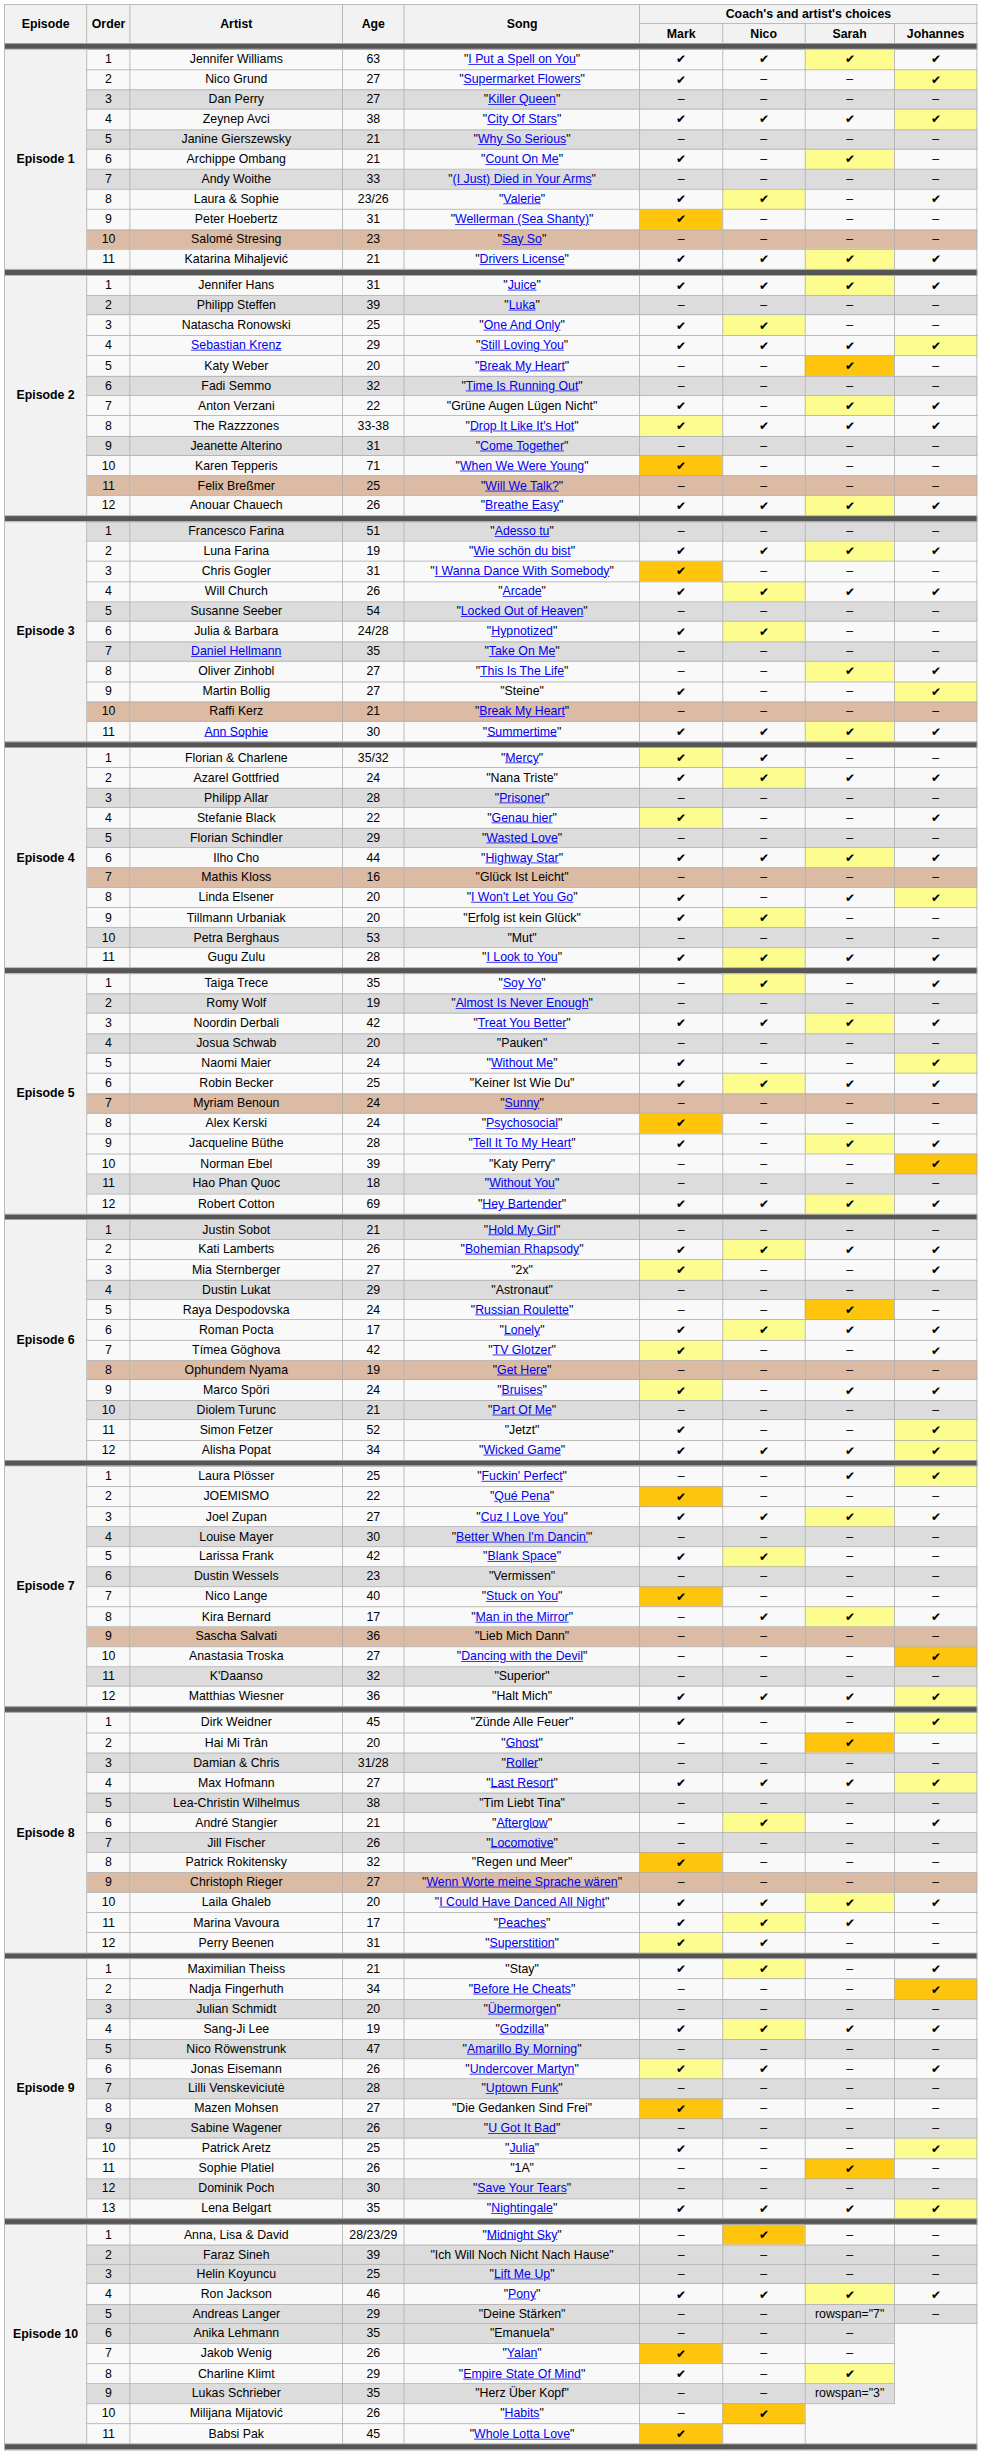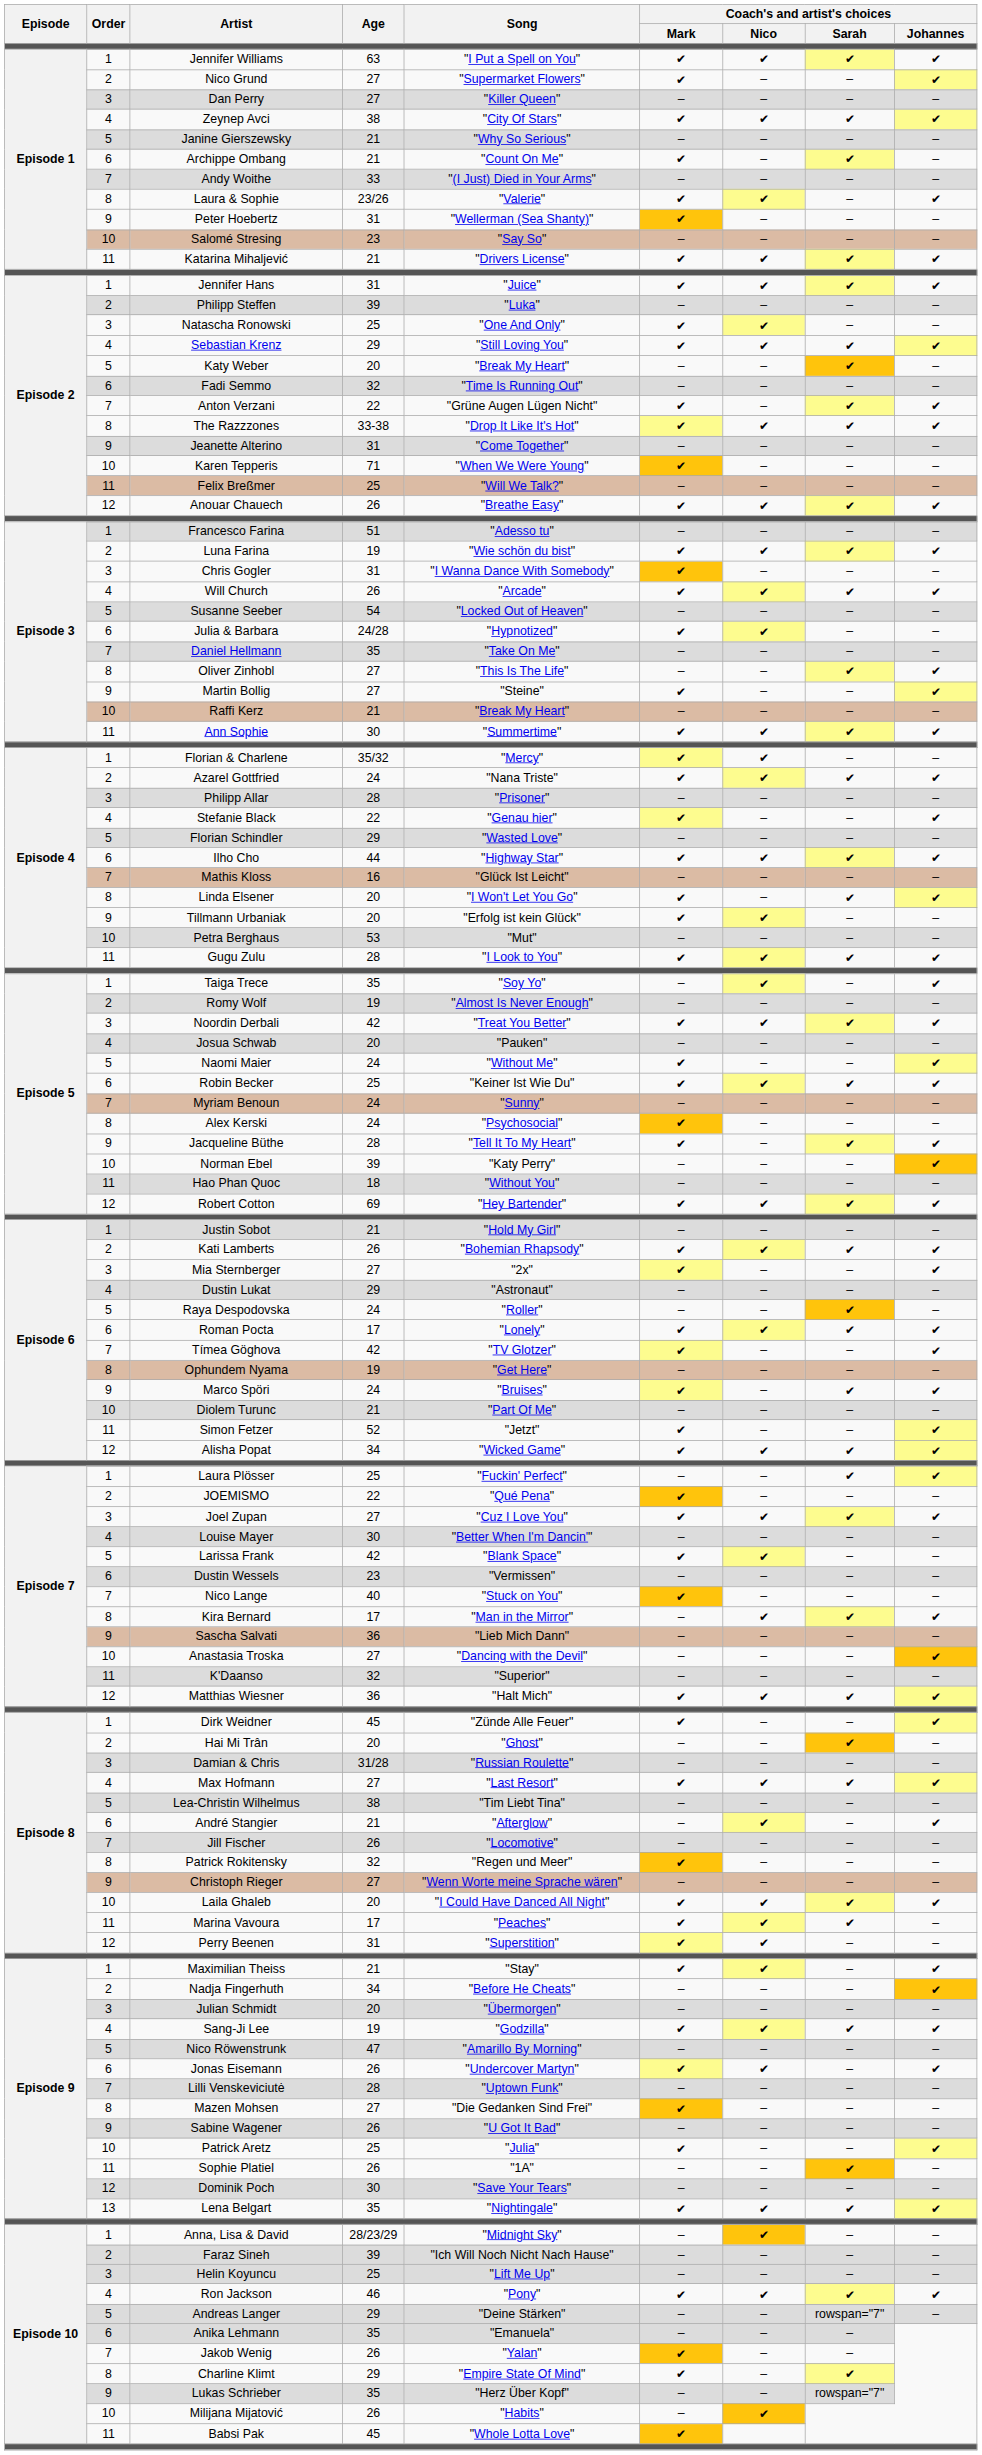(522, 1309) "Russian Roulette" -> (522, 1309) "Roller"
(522, 1762) "Roller" -> (522, 1762) "Russian Roulette"
(850, 2393) rowspan="3" -> (850, 2393) rowspan="7"
